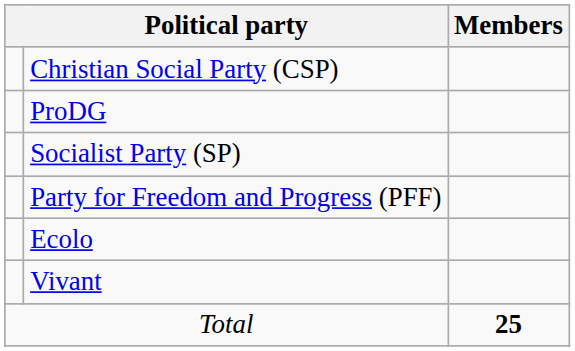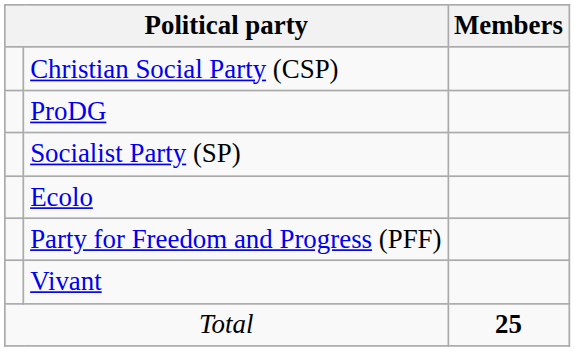rows swapped: (236, 196) <-> (62, 238)
